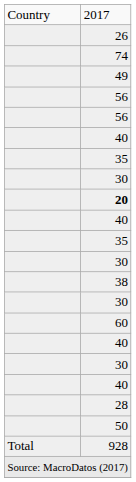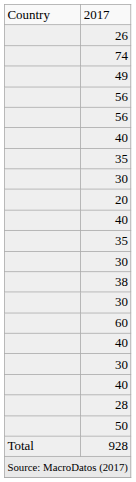(121, 199) bold -> (121, 199) normal
